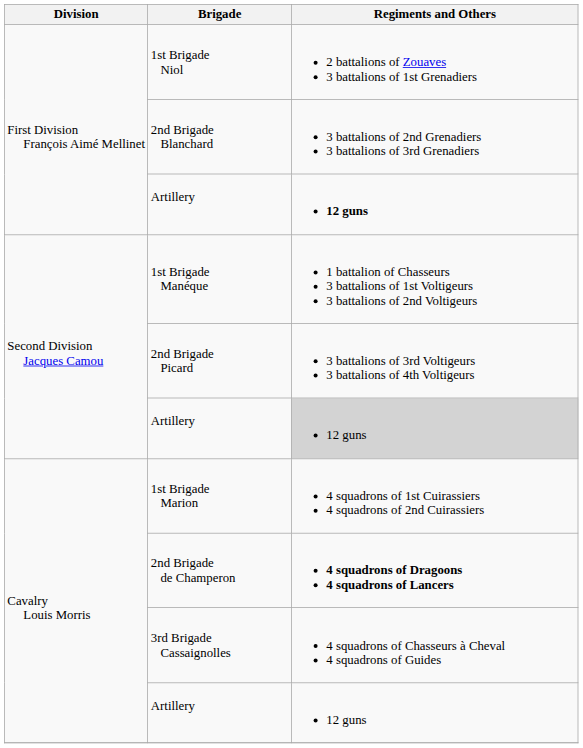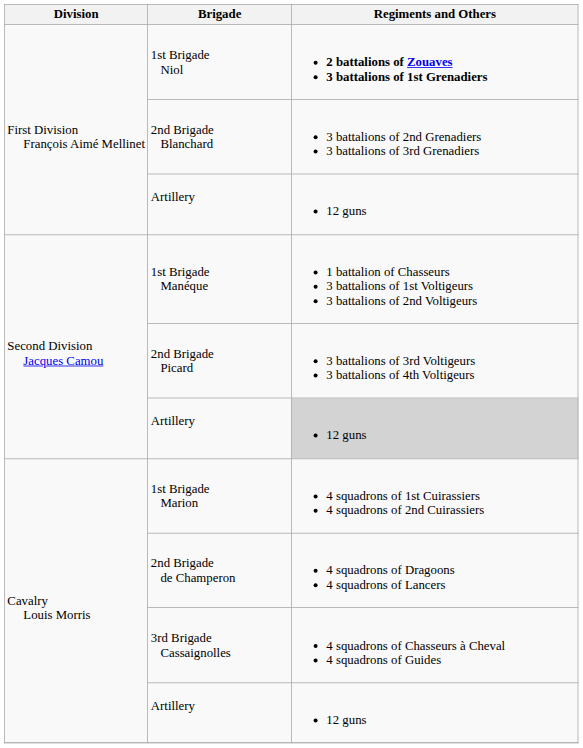(435, 69) normal -> (435, 69) bold
(435, 211) bold -> (435, 211) normal
(435, 578) bold -> (435, 578) normal
